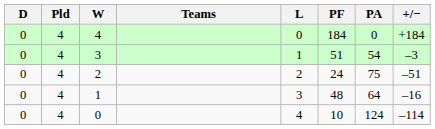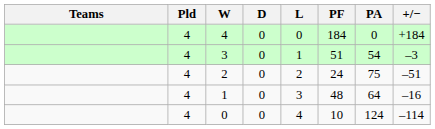columns swapped: (199, 14) <-> (23, 14)
